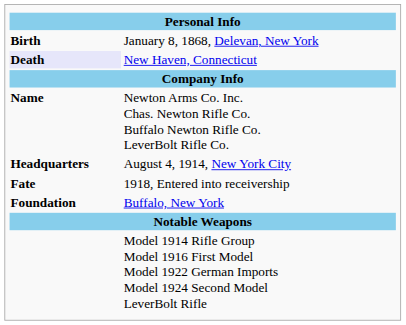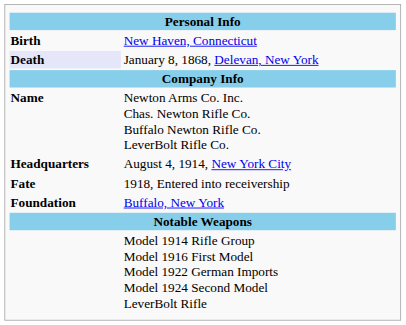(221, 40) January 8, 1868, Delevan, New York -> (190, 40) New Haven, Connecticut
(190, 59) New Haven, Connecticut -> (221, 59) January 8, 1868, Delevan, New York
